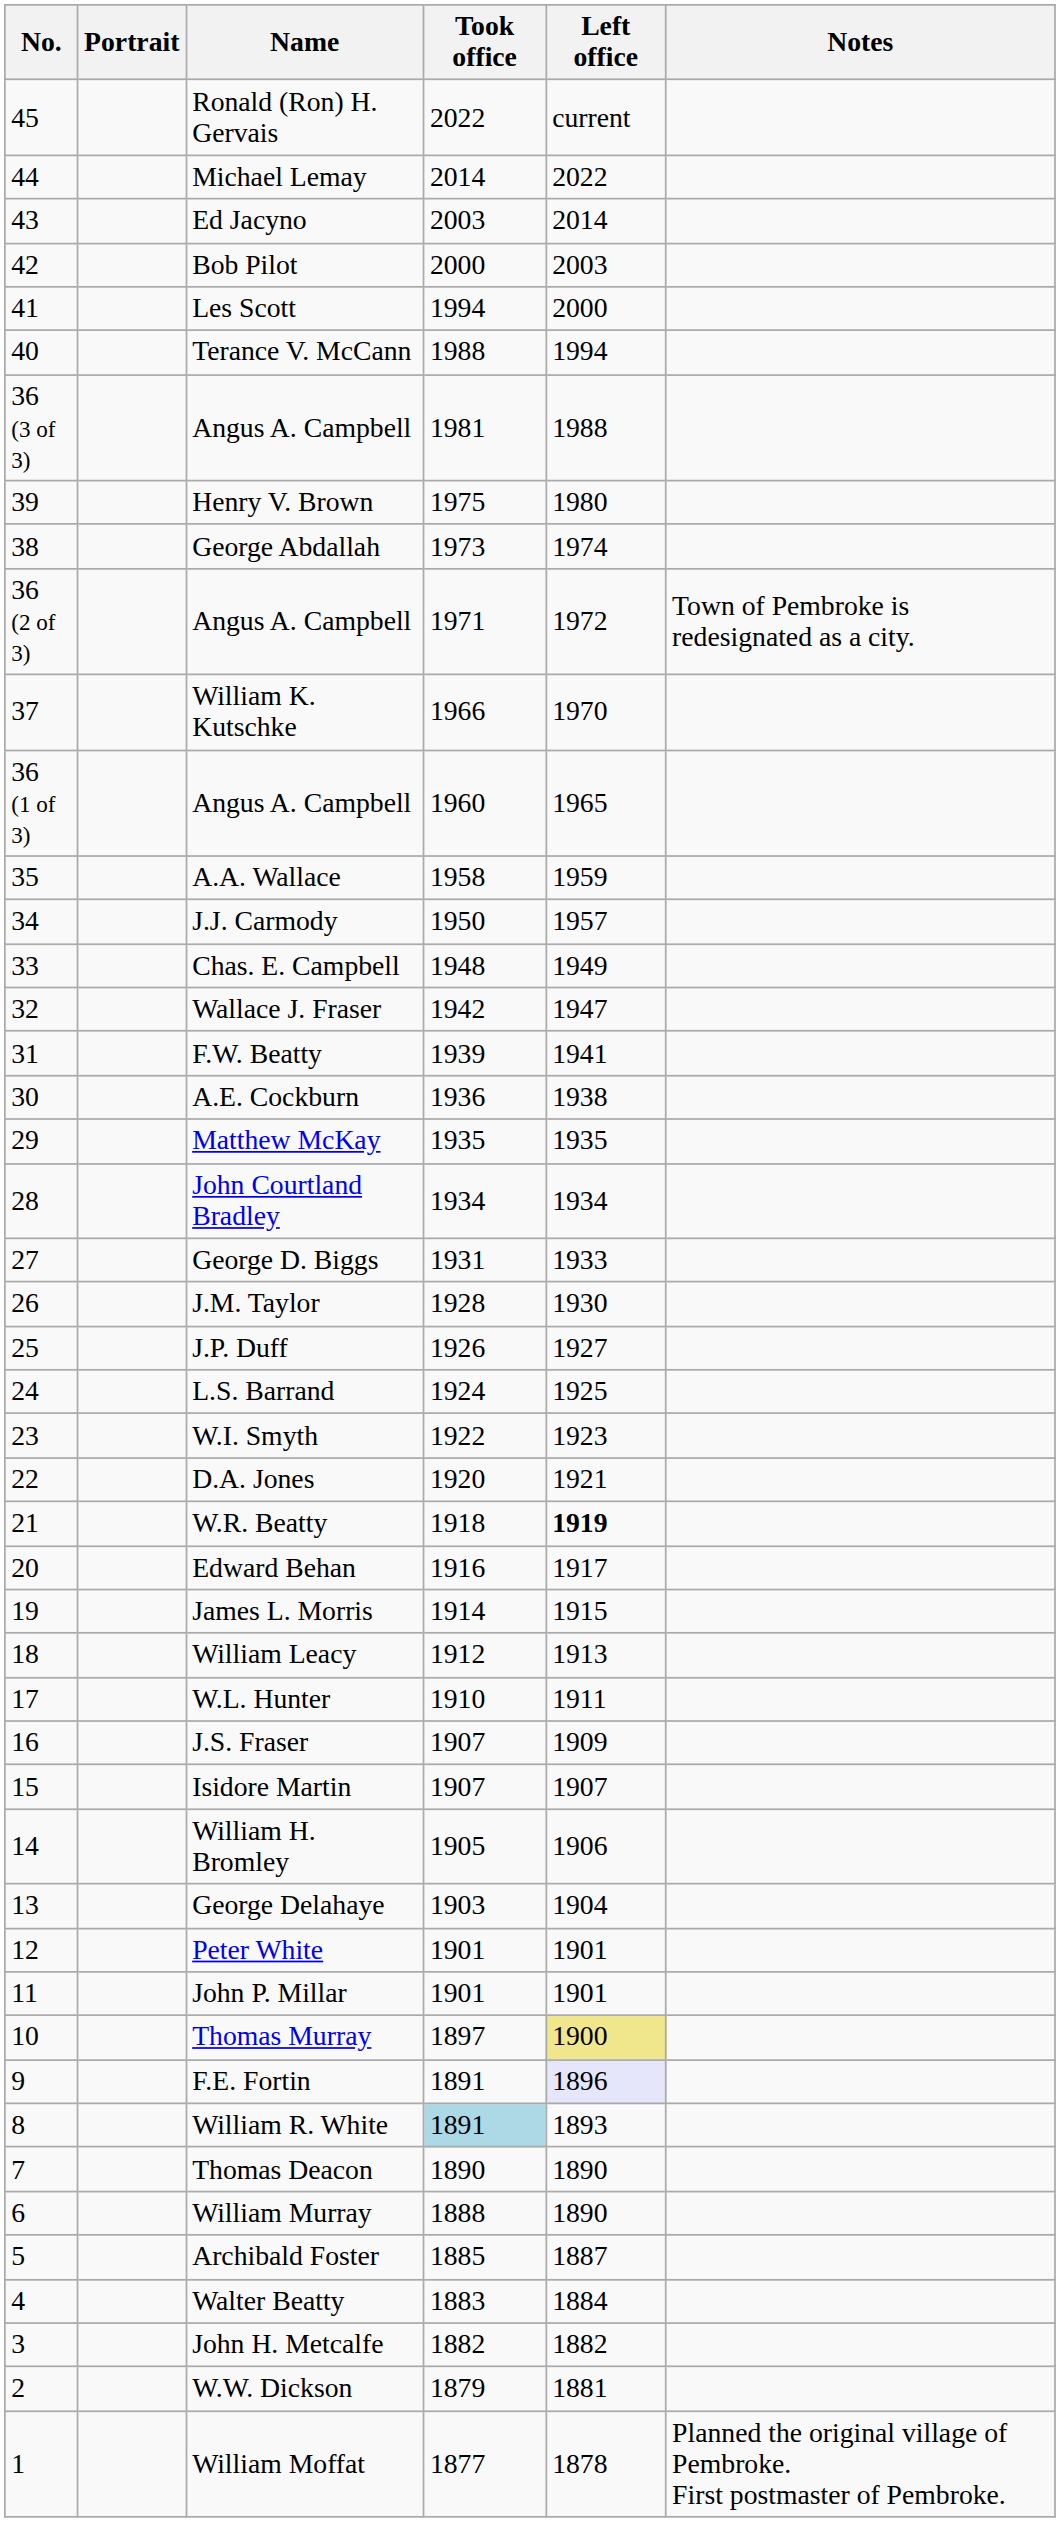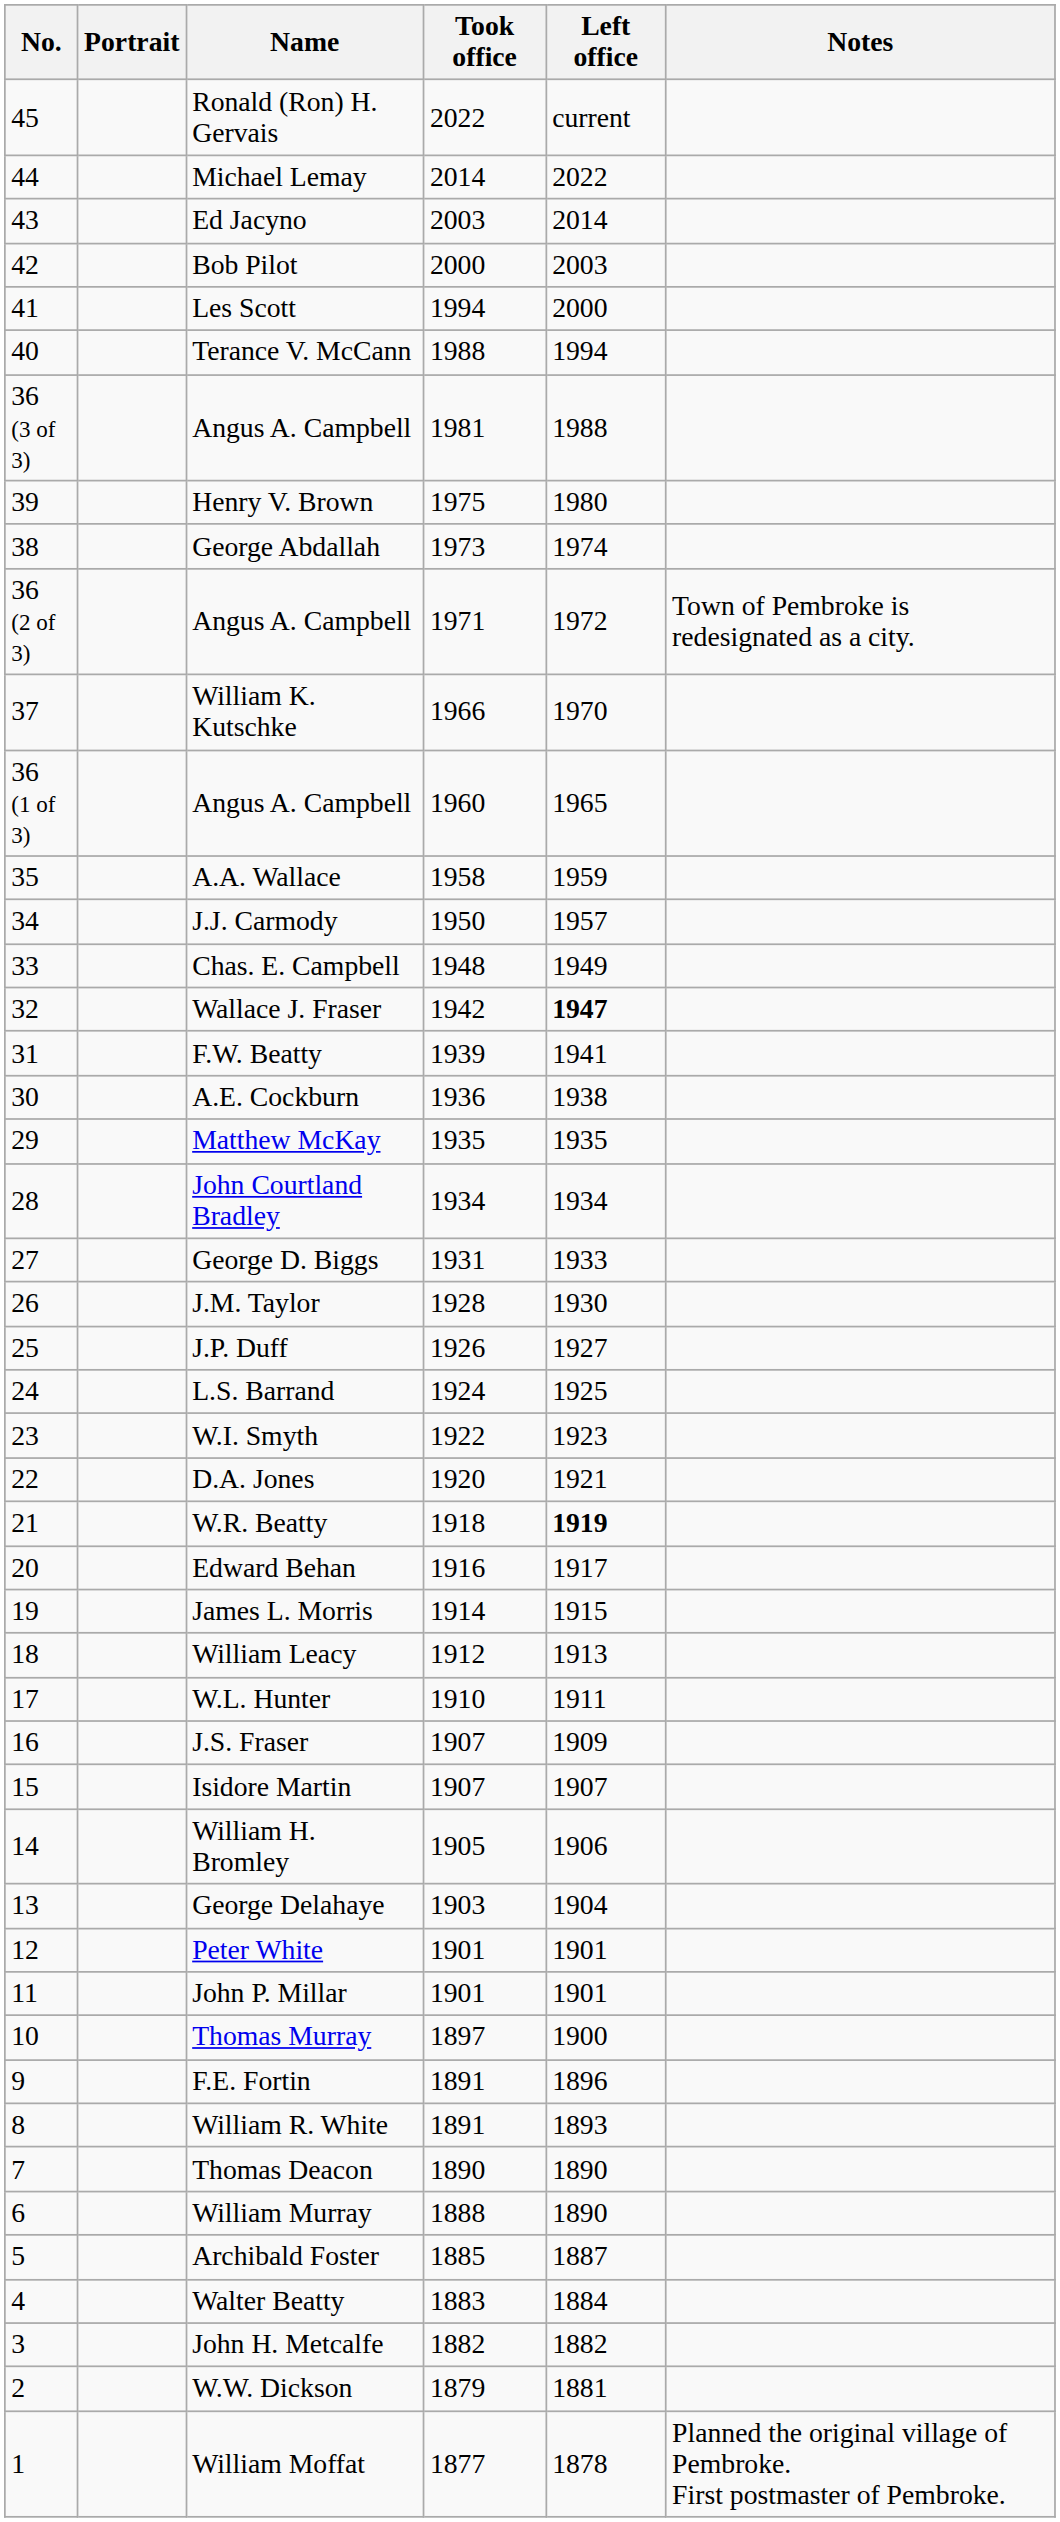(580, 1009) normal -> (580, 1009) bold
(580, 2037) khaki background -> (580, 2037) no background
(580, 2081) lavender background -> (580, 2081) no background
(458, 2124) lightblue background -> (458, 2124) no background
